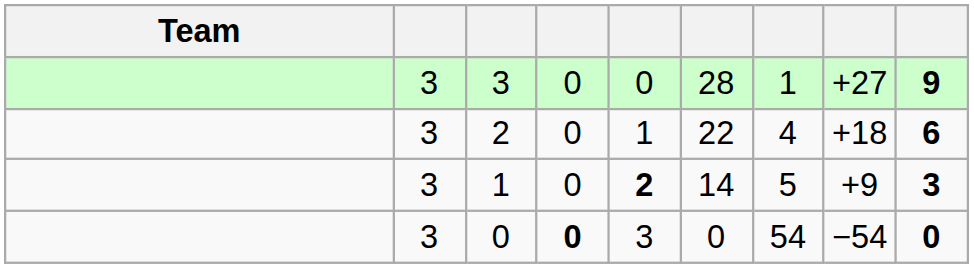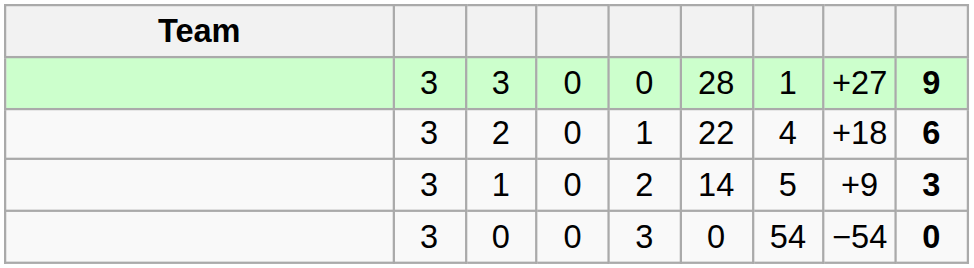(644, 185) bold -> (644, 185) normal
(573, 237) bold -> (573, 237) normal
